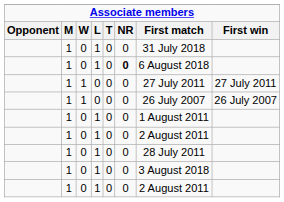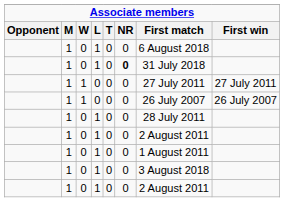(174, 48) 31 July 2018 -> (174, 48) 6 August 2018
(174, 65) 6 August 2018 -> (174, 65) 31 July 2018
(174, 118) 1 August 2011 -> (174, 118) 28 July 2011
(174, 153) 28 July 2011 -> (174, 153) 1 August 2011
